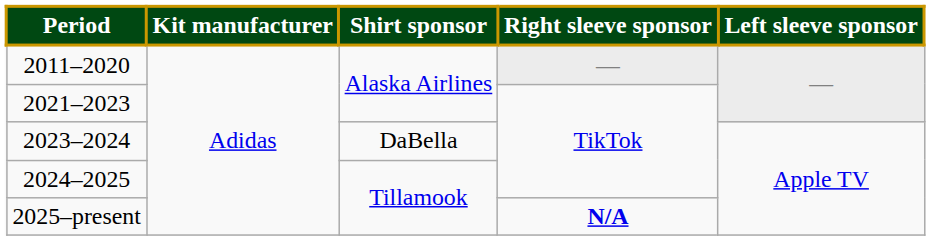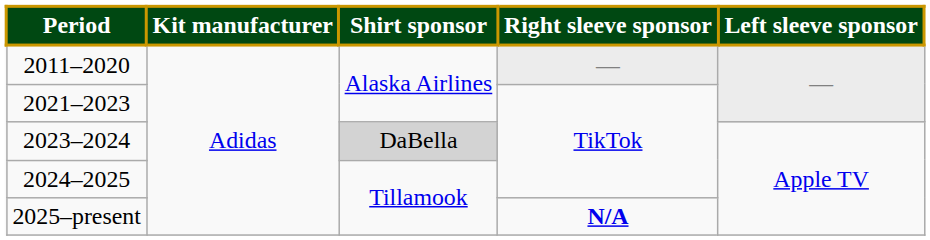(418, 140) no background -> (418, 140) lightgrey background
